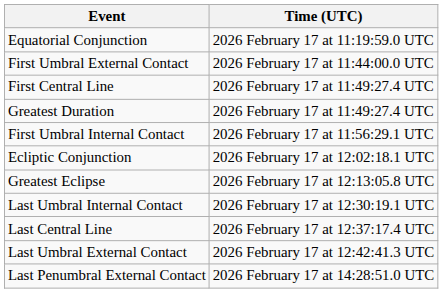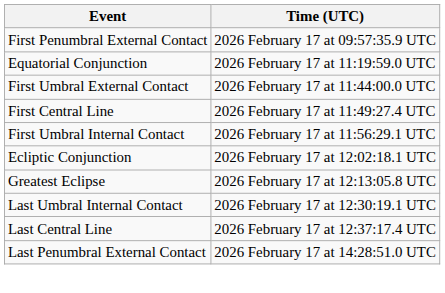+ row: (108, 39)
- row: (61, 110)
- row: (97, 252)
